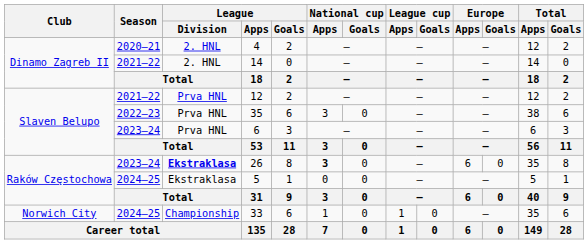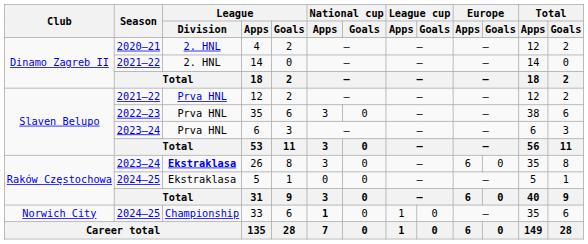(325, 163) bold -> (325, 163) normal
(325, 214) normal -> (325, 214) bold
